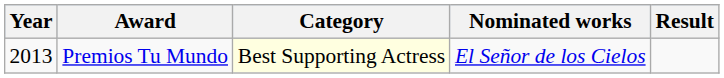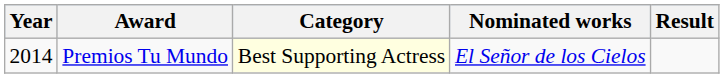(31, 55) 2013 -> (31, 55) 2014
